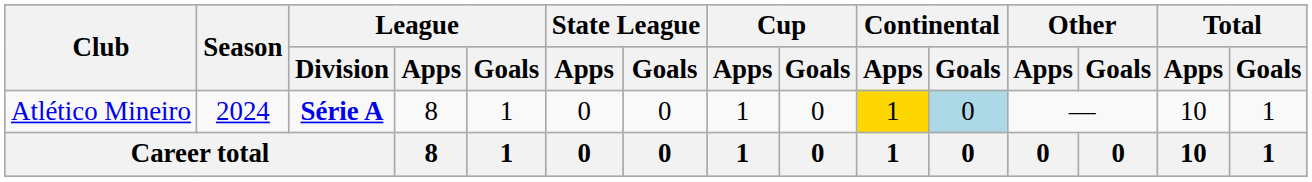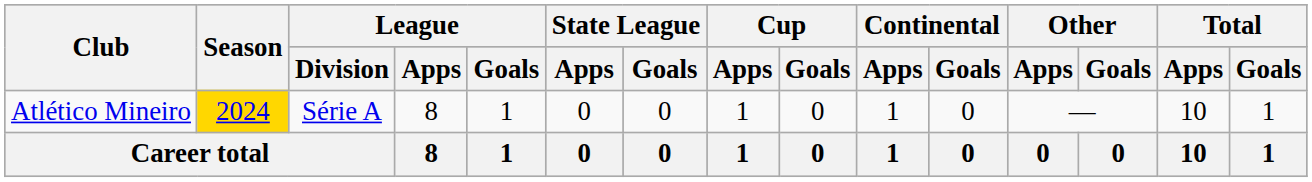(243, 111) no background -> (243, 111) gold background
(342, 111) bold -> (342, 111) normal
(893, 111) gold background -> (893, 111) no background
(968, 111) lightblue background -> (968, 111) no background
